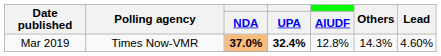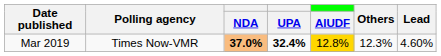(333, 43) no background -> (333, 43) gold background
(376, 43) 14.3% -> (376, 43) 12.3%
